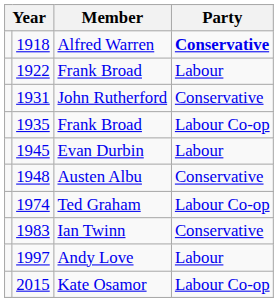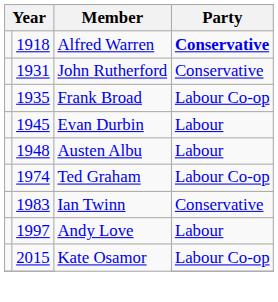- row: (33, 71)
(219, 177) Conservative -> (199, 151) Labour
